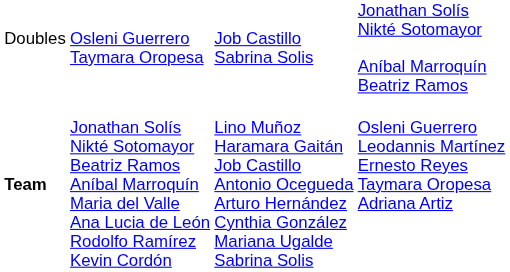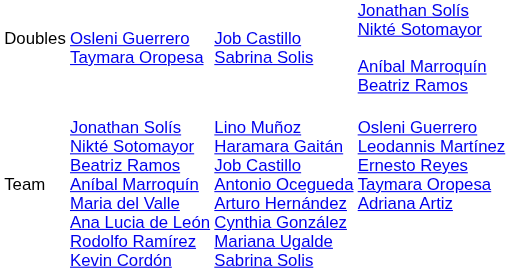(25, 184) bold -> (25, 184) normal
